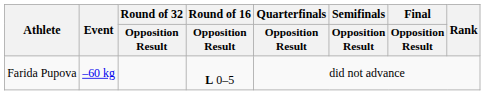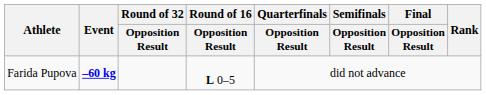(99, 73) normal -> (99, 73) bold
